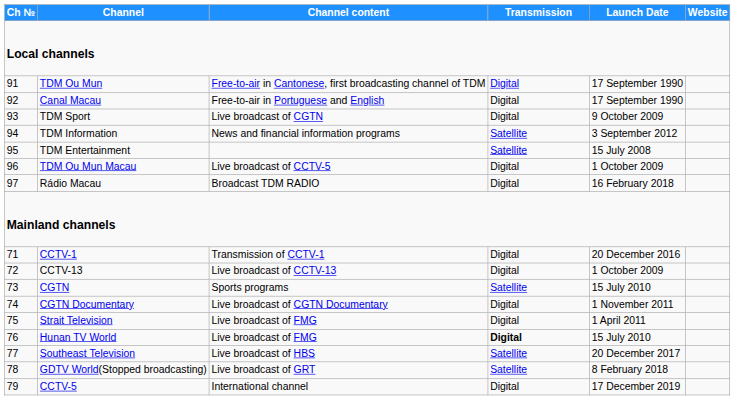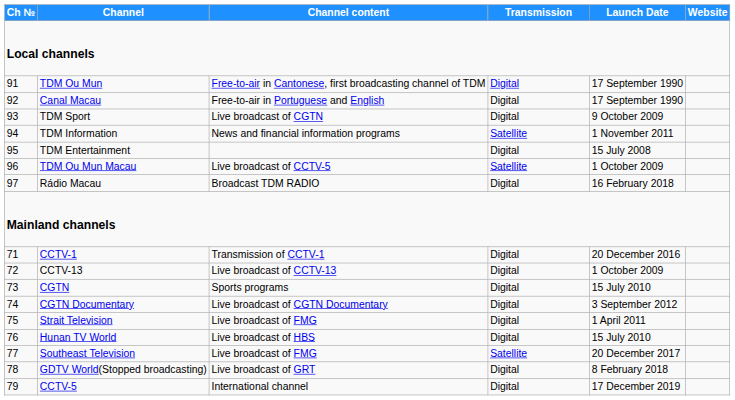(634, 133) 3 September 2012 -> (633, 133) 1 November 2011
(509, 150) Satellite -> (505, 150) Digital
(505, 166) Digital -> (509, 166) Satellite
(509, 287) Satellite -> (505, 287) Digital
(633, 304) 1 November 2011 -> (634, 304) 3 September 2012
(264, 337) Live broadcast of FMG -> (263, 337) Live broadcast of HBS
(506, 337) bold -> (505, 337) normal
(263, 353) Live broadcast of HBS -> (264, 353) Live broadcast of FMG
(509, 370) Satellite -> (505, 370) Digital
